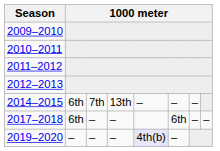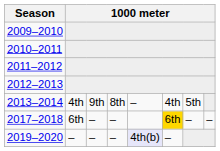+ row: (35, 102)
- row: (35, 102)
(179, 120) no background -> (173, 120) gold background
